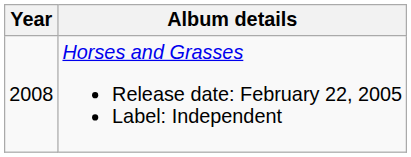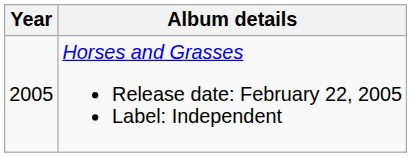(31, 93) 2008 -> (31, 93) 2005
